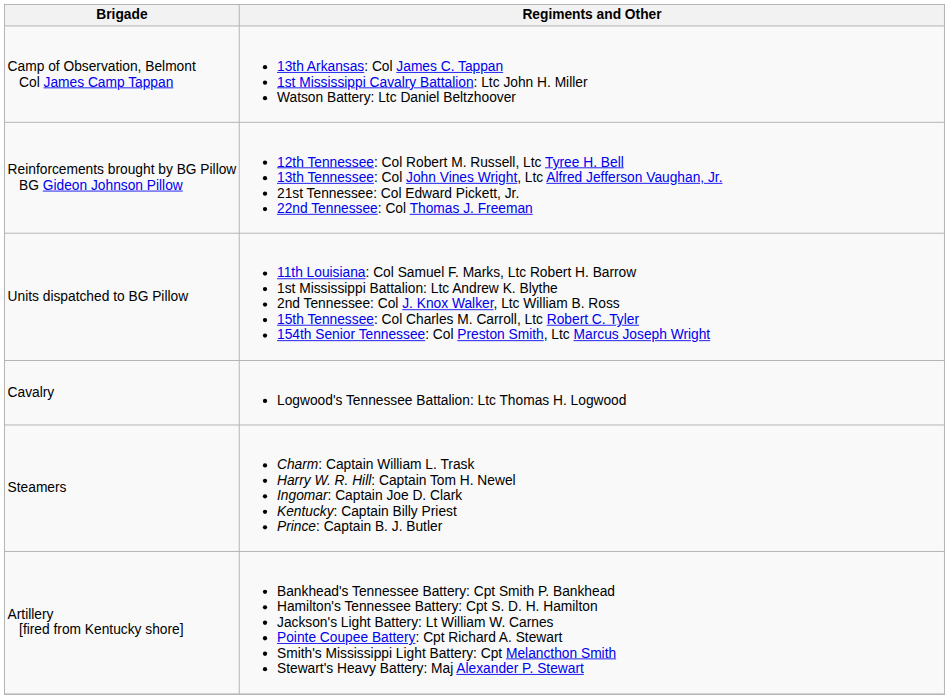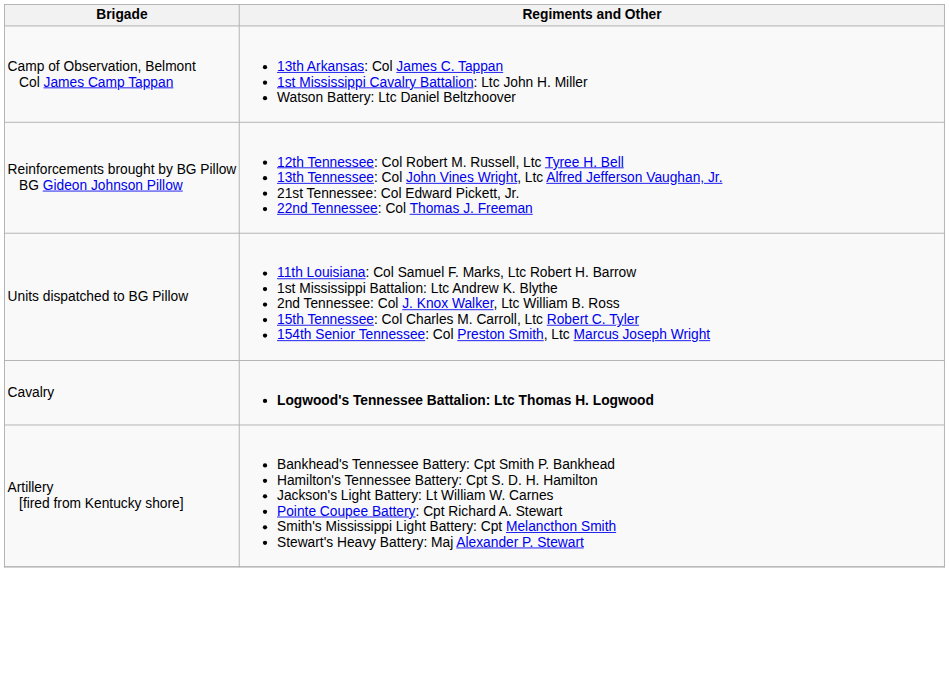(592, 400) normal -> (592, 400) bold
- row: (37, 488)
